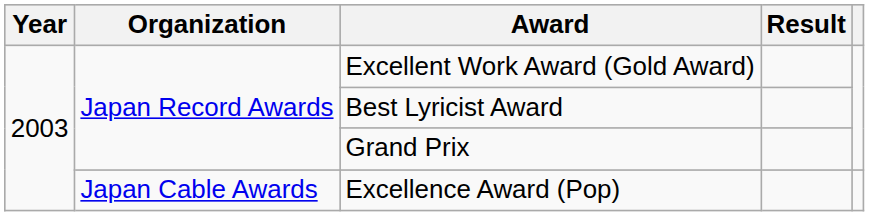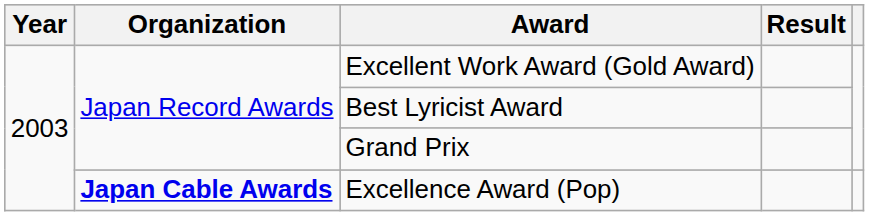(199, 189) normal -> (206, 189) bold
